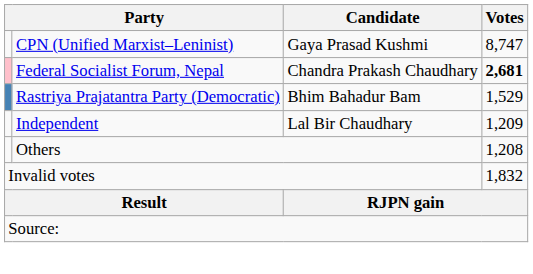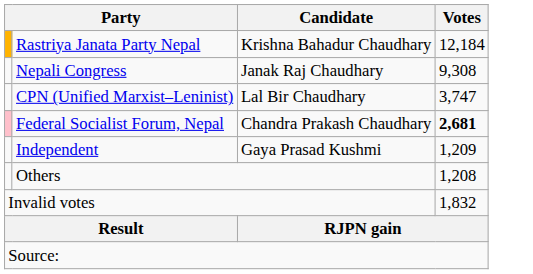+ row: (108, 44)
+ row: (71, 70)
(358, 44) Gaya Prasad Kushmi -> (303, 96) Lal Bir Chaudhary
(504, 44) 8,747 -> (458, 96) 3,747
- row: (148, 96)
(350, 123) Lal Bir Chaudhary -> (311, 149) Gaya Prasad Kushmi
